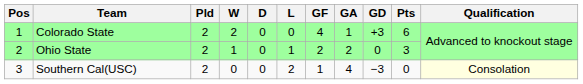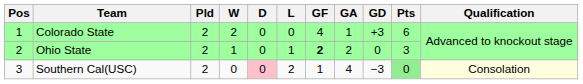(320, 50) normal -> (320, 50) bold
(262, 69) no background -> (262, 69) pink background
(406, 69) no background -> (406, 69) lightgreen background
